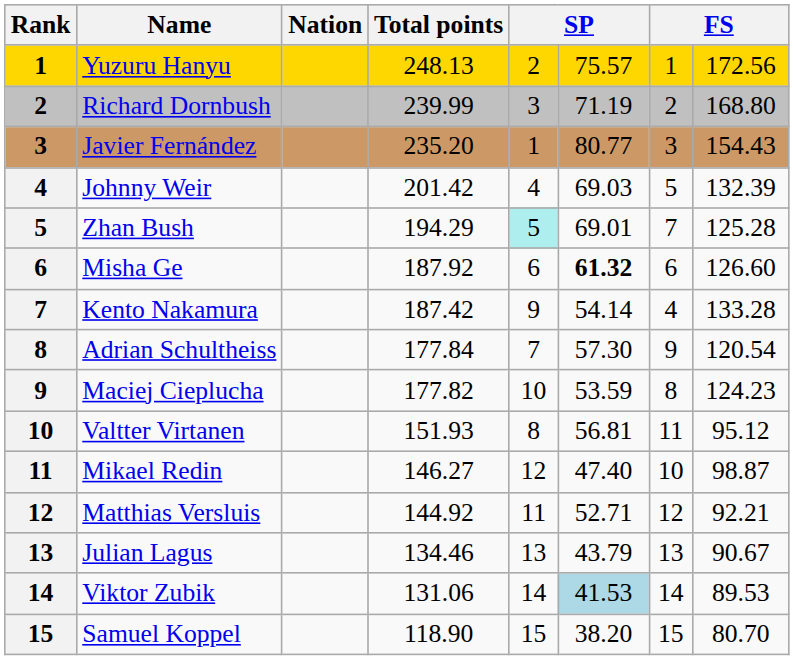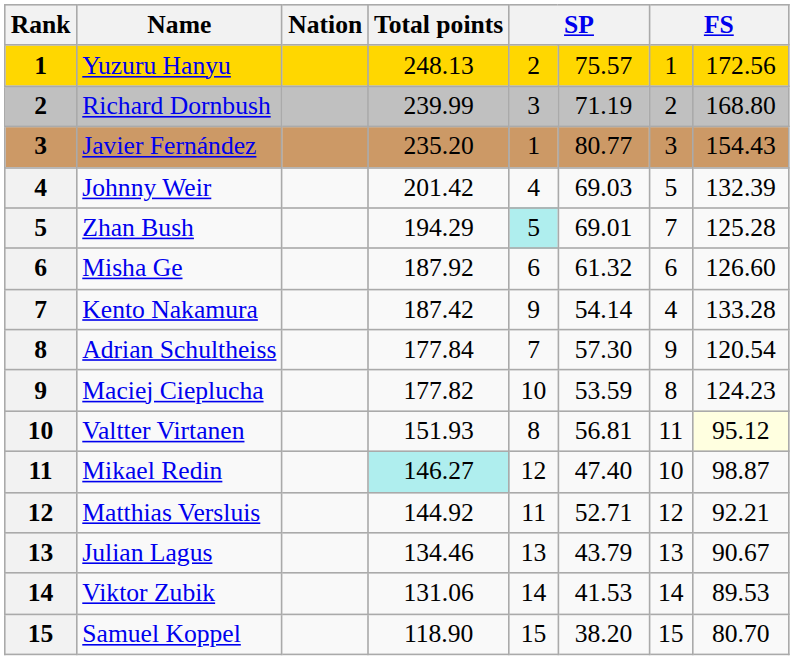(604, 268) bold -> (604, 268) normal
(741, 430) no background -> (741, 430) lightyellow background
(439, 471) no background -> (439, 471) paleturquoise background
(604, 593) lightblue background -> (604, 593) no background
